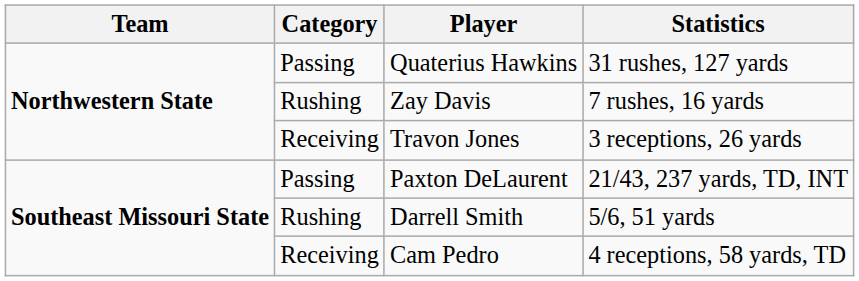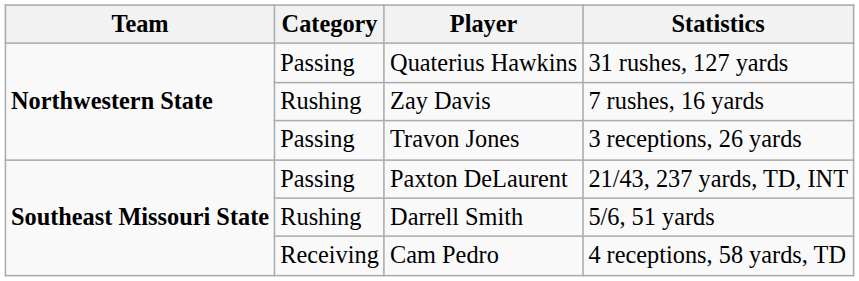(330, 139) Receiving -> (317, 139) Passing
